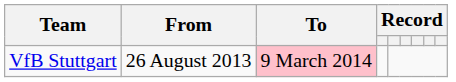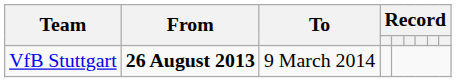(189, 60) normal -> (190, 60) bold
(316, 60) pink background -> (320, 60) no background
